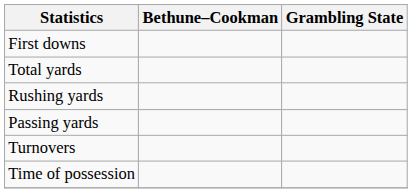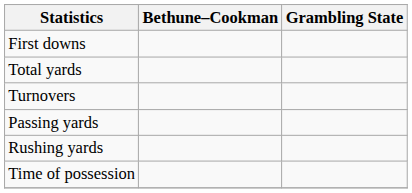rows swapped: (56, 95) <-> (42, 148)
